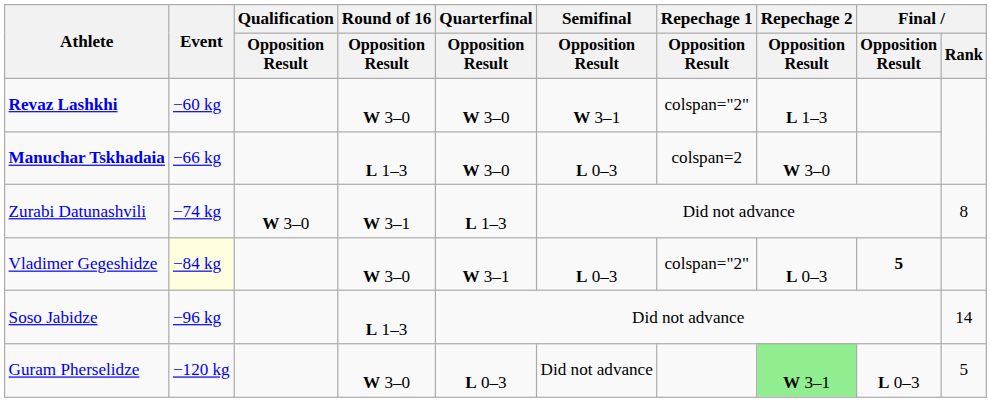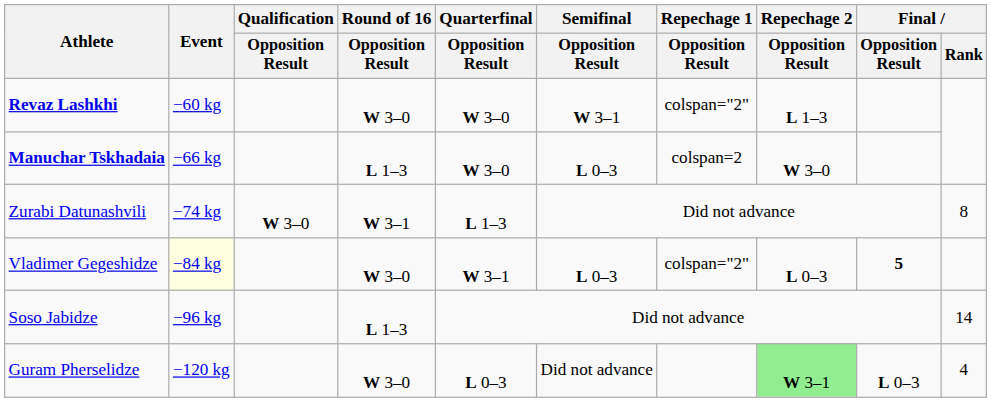(964, 370) 5 -> (964, 370) 4
